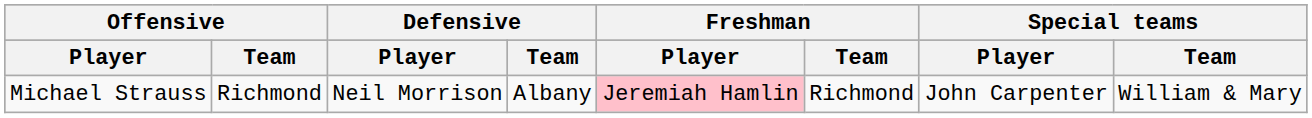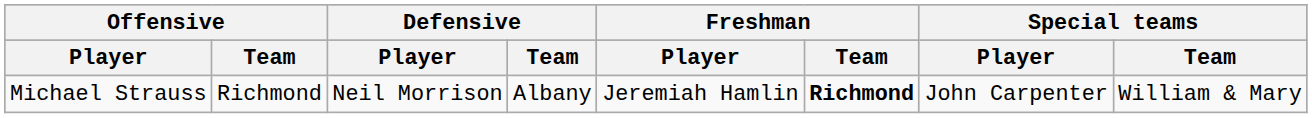(700, 94) pink background -> (700, 94) no background
(862, 94) normal -> (862, 94) bold
